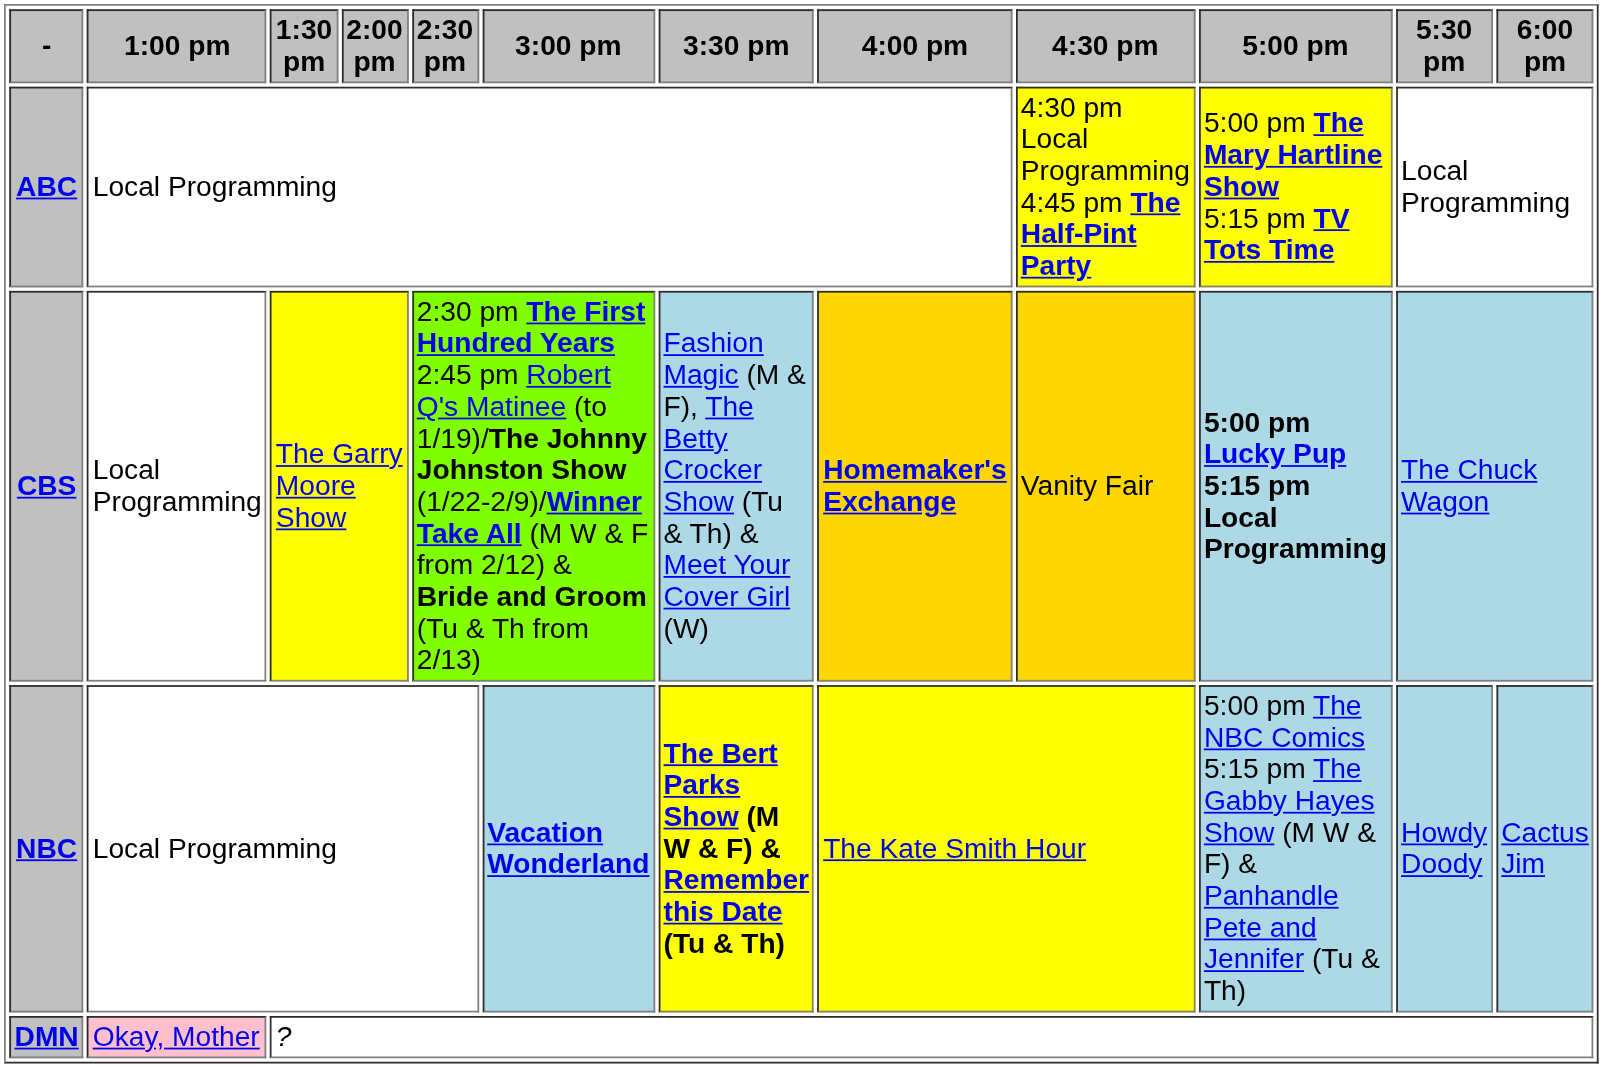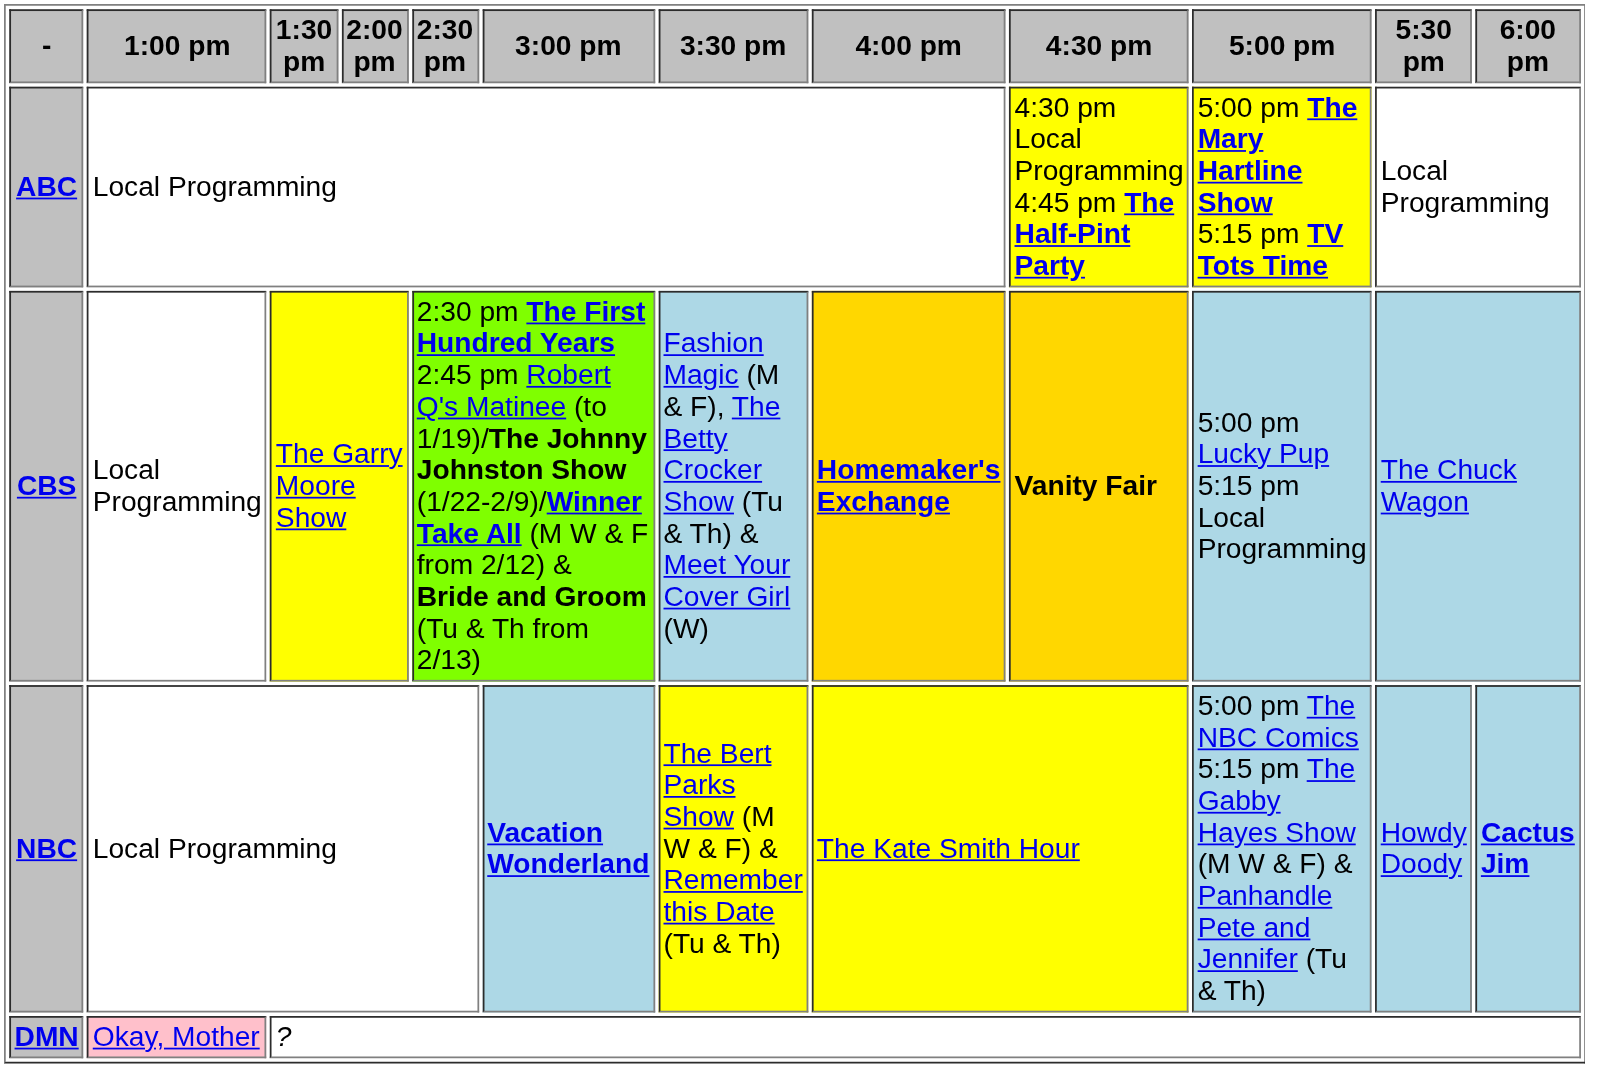(1087, 485) normal -> (1086, 485) bold
(1295, 485) bold -> (1282, 485) normal
(736, 848) bold -> (733, 848) normal
(1545, 848) normal -> (1528, 848) bold
